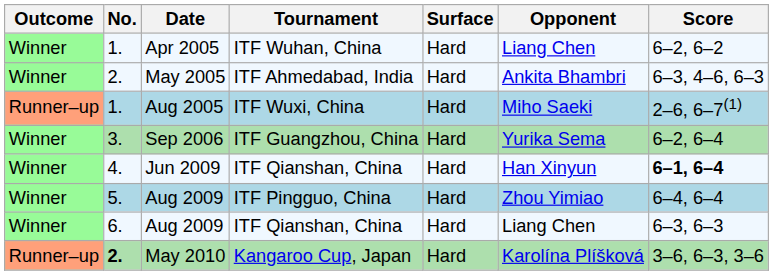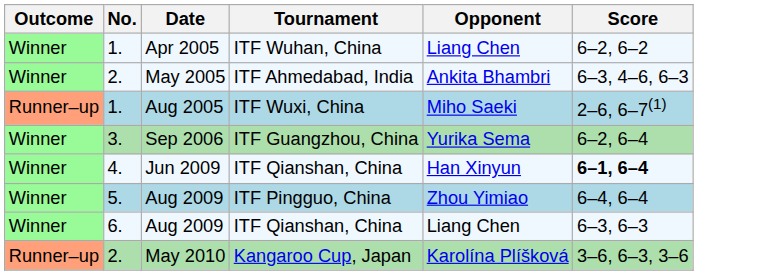- column: (460, 18)
(115, 255) bold -> (115, 255) normal
